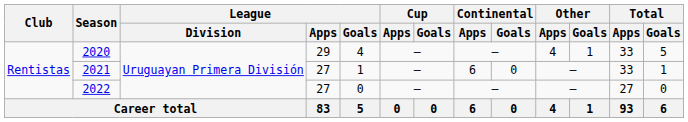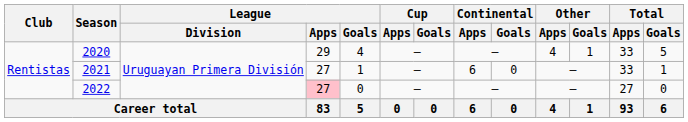(323, 89) no background -> (323, 89) pink background
